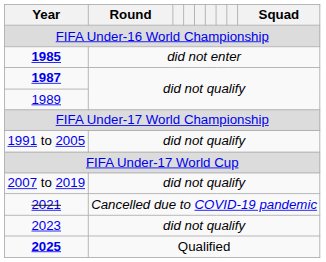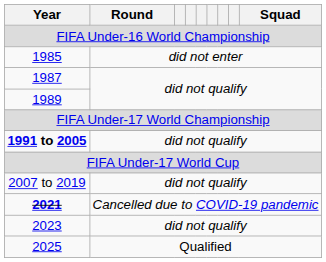(46, 57) bold -> (47, 57) normal
(46, 78) bold -> (47, 78) normal
(46, 141) normal -> (47, 141) bold
(46, 204) normal -> (47, 204) bold
(46, 246) bold -> (47, 246) normal
